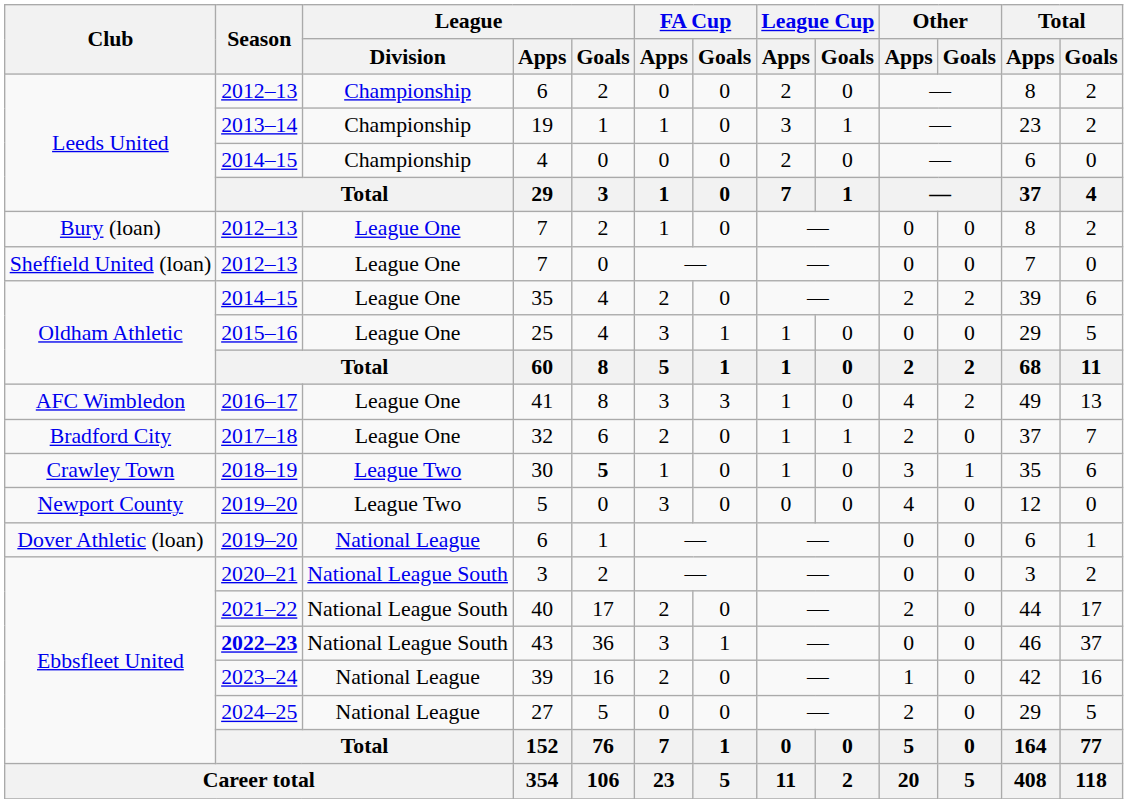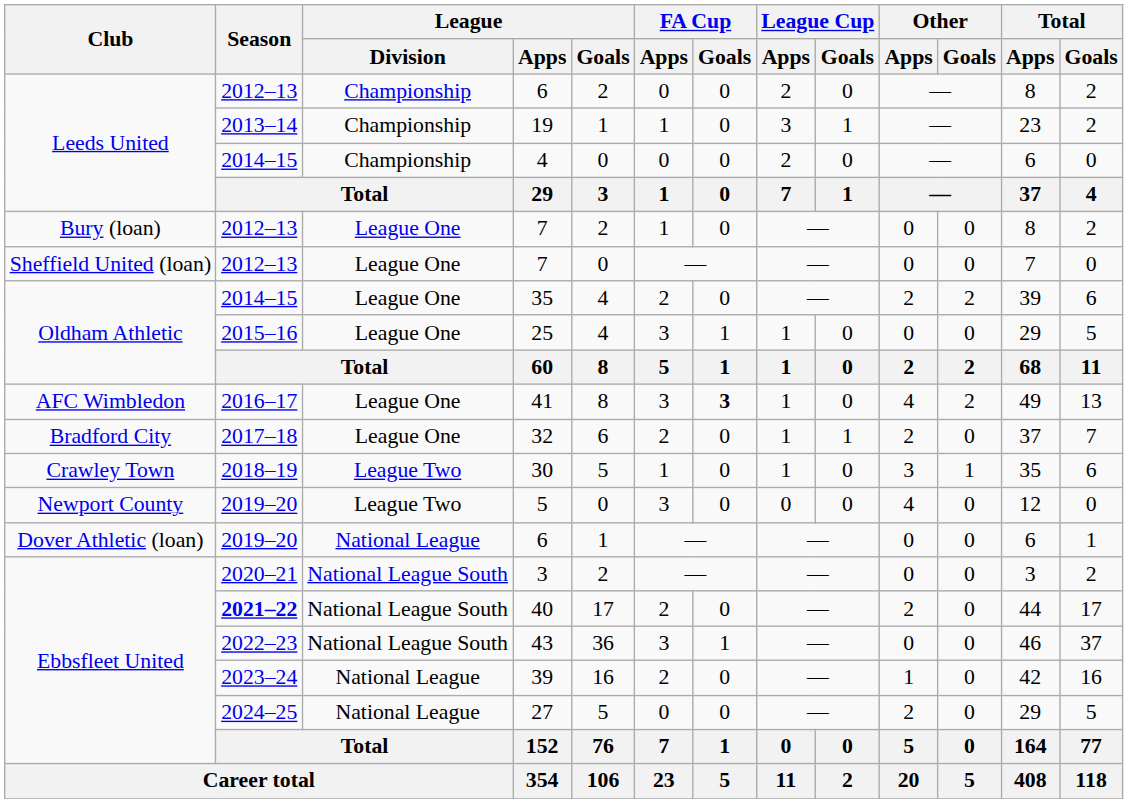(725, 401) normal -> (725, 401) bold
(603, 470) bold -> (603, 470) normal
(259, 608) normal -> (259, 608) bold
(259, 642) bold -> (259, 642) normal
